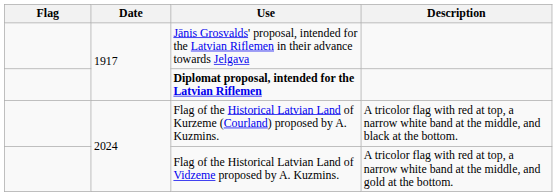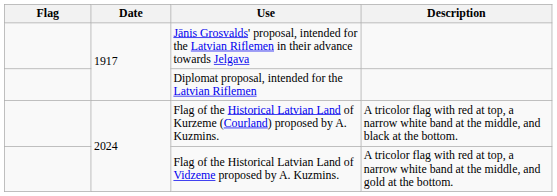(264, 84) bold -> (258, 84) normal
